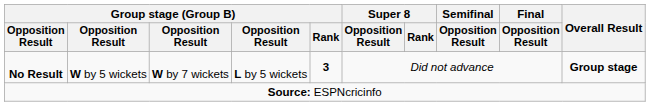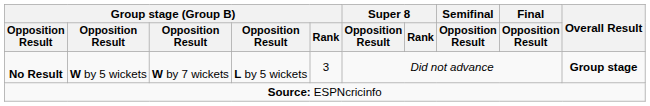(326, 68) bold -> (326, 68) normal
